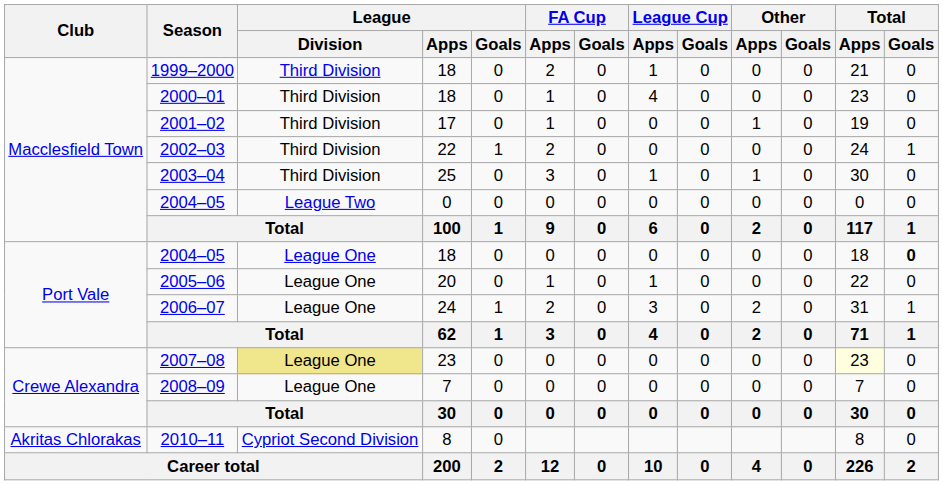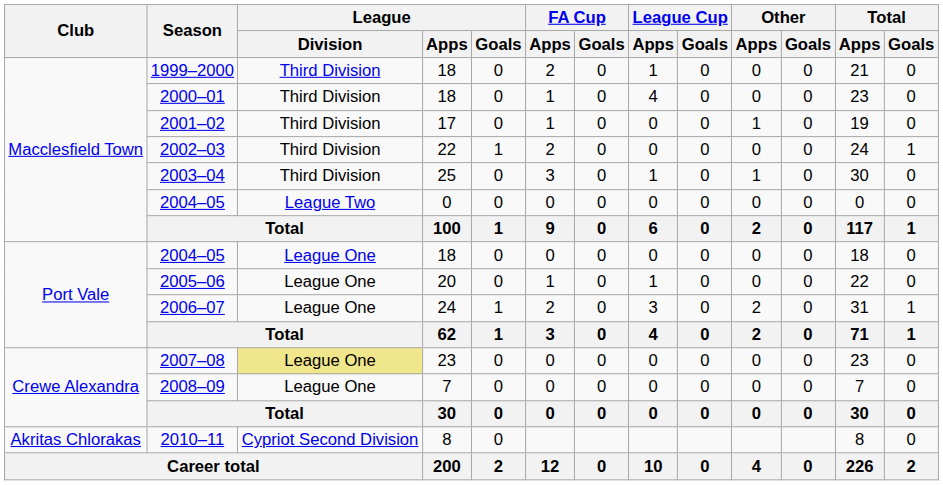(911, 255) bold -> (911, 255) normal
(860, 360) lightyellow background -> (860, 360) no background
